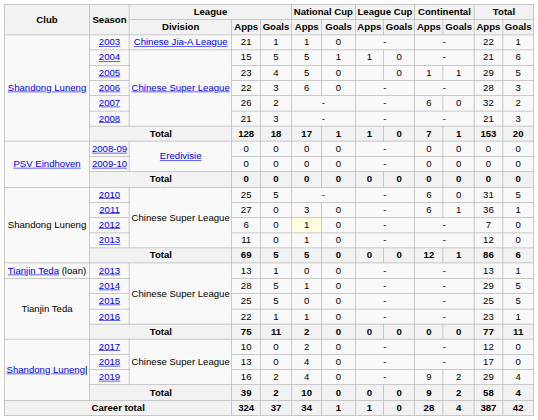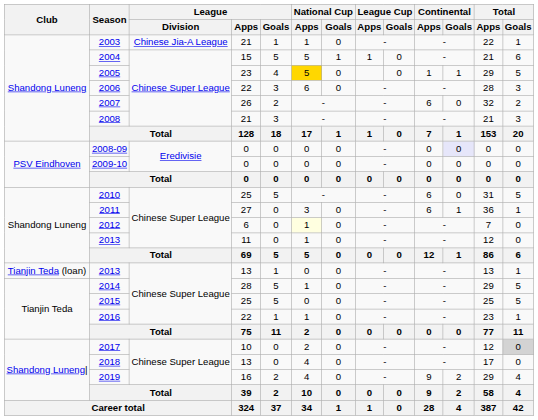(307, 73) no background -> (307, 73) gold background
(459, 149) no background -> (459, 149) lavender background
(518, 347) no background -> (518, 347) lightgrey background
